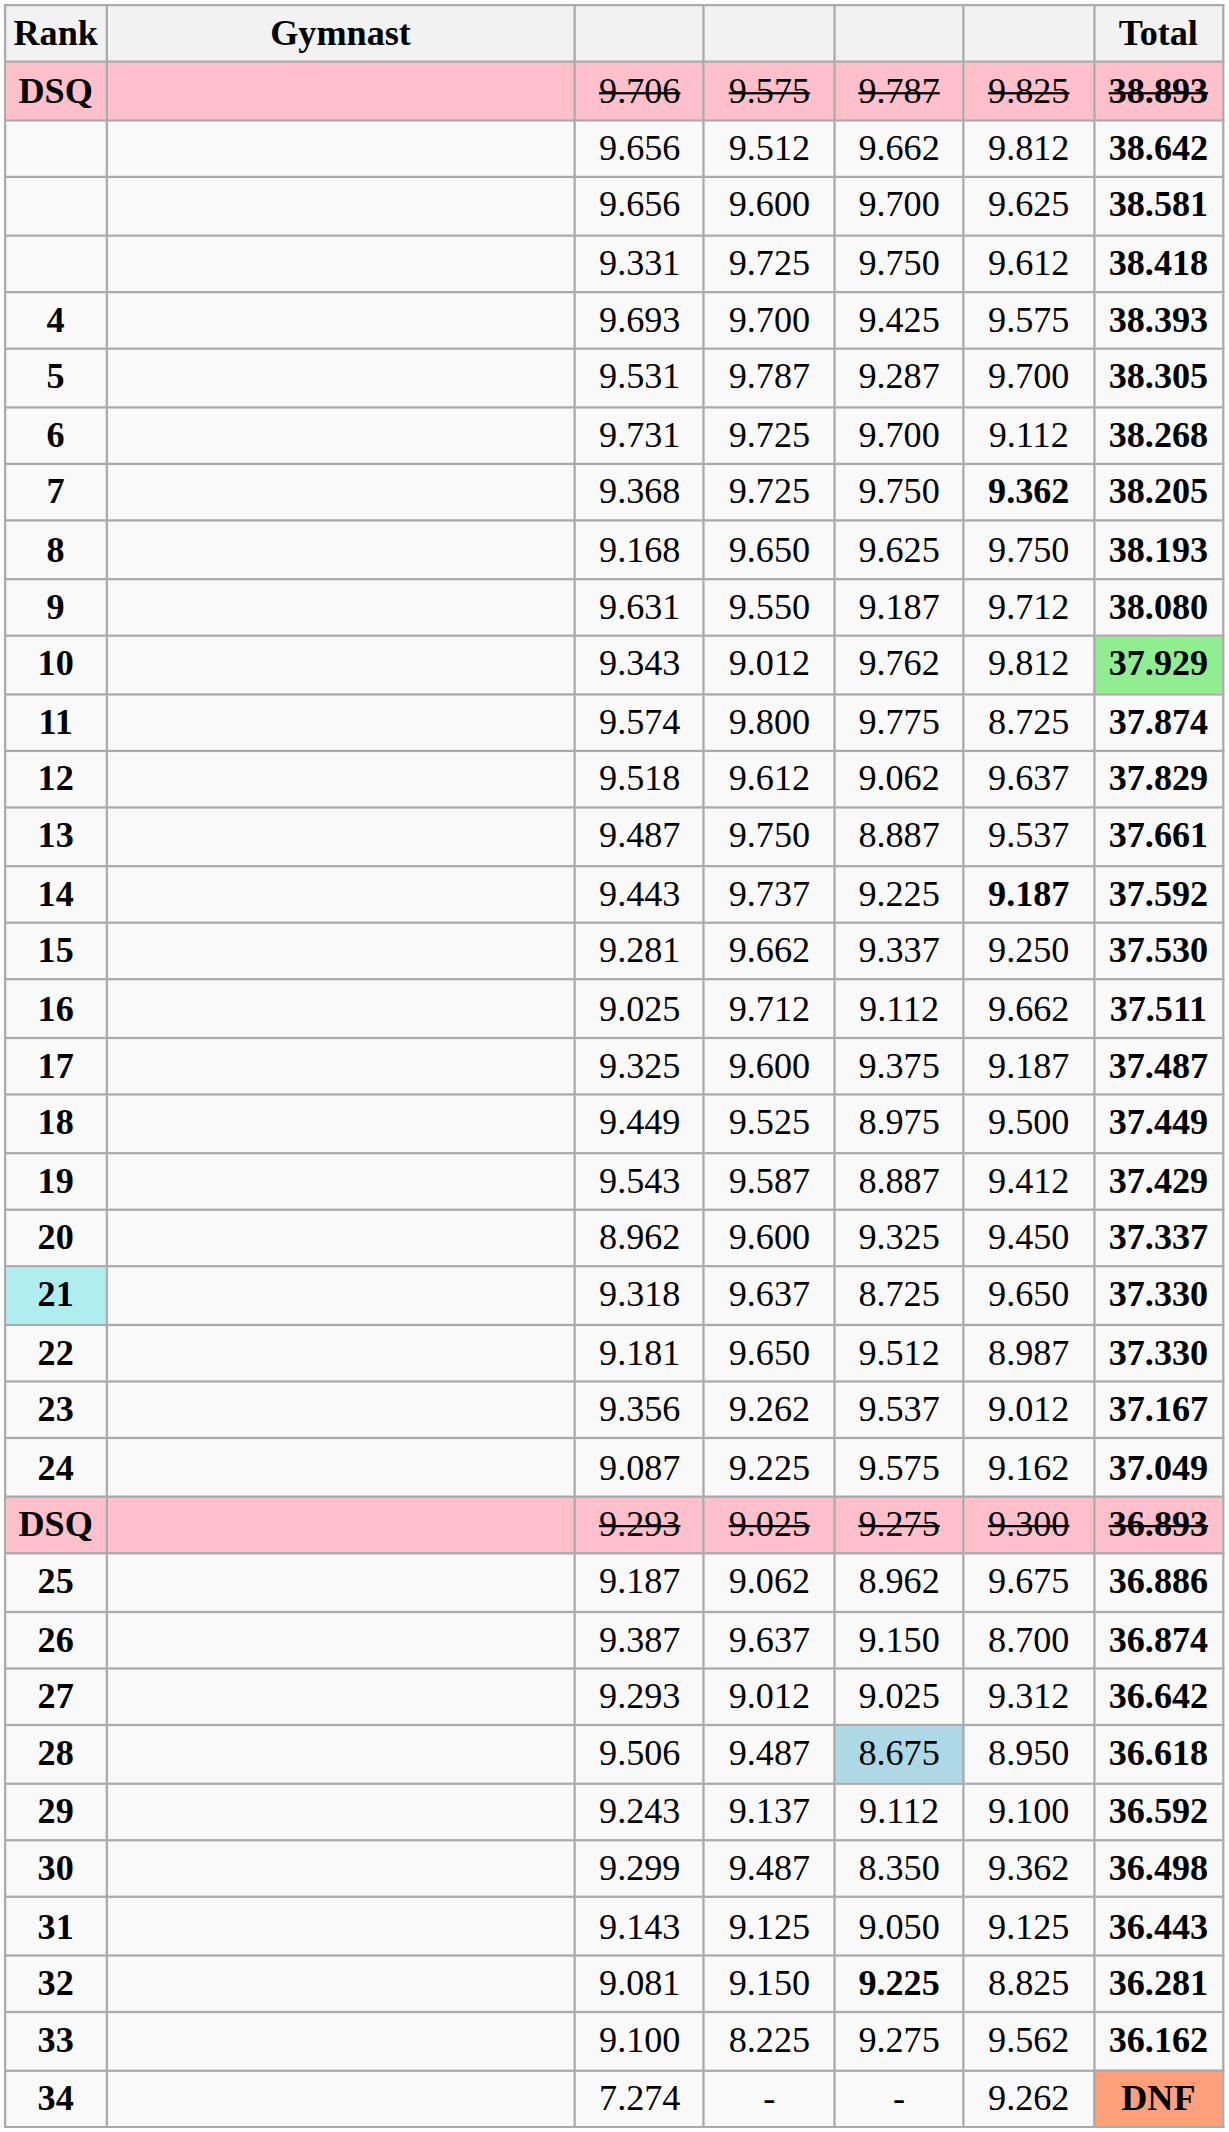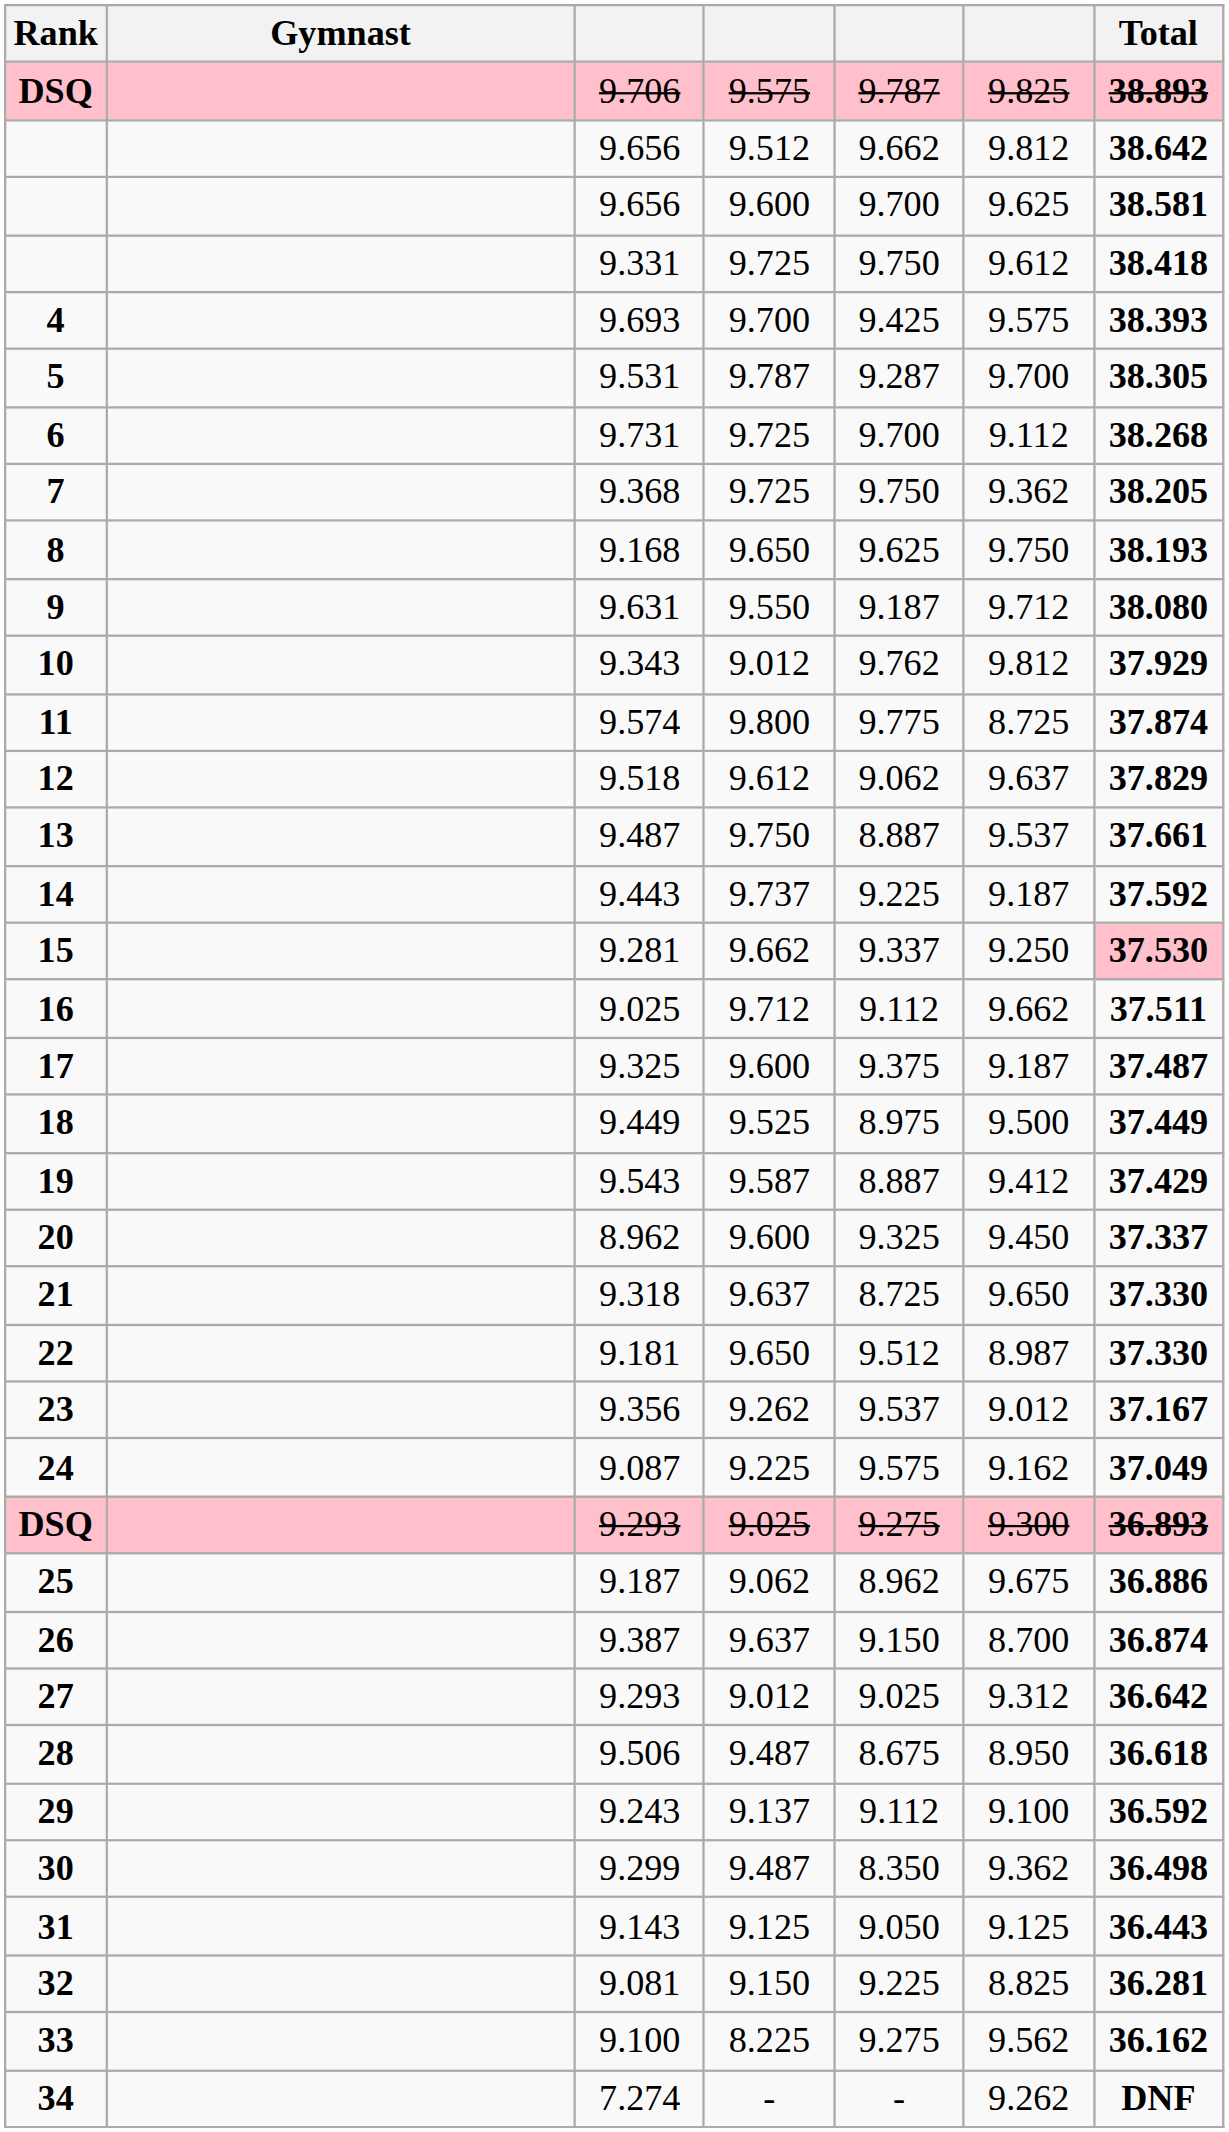(1029, 491) bold -> (1029, 491) normal
(1158, 663) lightgreen background -> (1158, 663) no background
(1029, 893) bold -> (1029, 893) normal
(1158, 950) no background -> (1158, 950) pink background
(56, 1294) paleturquoise background -> (56, 1294) no background
(899, 1753) lightblue background -> (899, 1753) no background
(899, 1982) bold -> (899, 1982) normal
(1158, 2097) lightsalmon background -> (1158, 2097) no background
